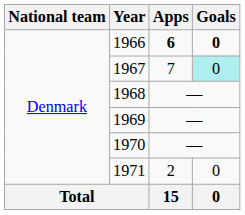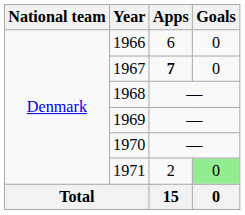(171, 42) bold -> (171, 42) normal
(216, 42) bold -> (216, 42) normal
(171, 68) normal -> (171, 68) bold
(216, 68) paleturquoise background -> (216, 68) no background
(216, 171) no background -> (216, 171) lightgreen background
